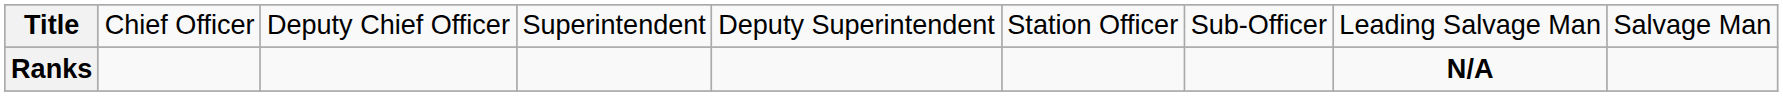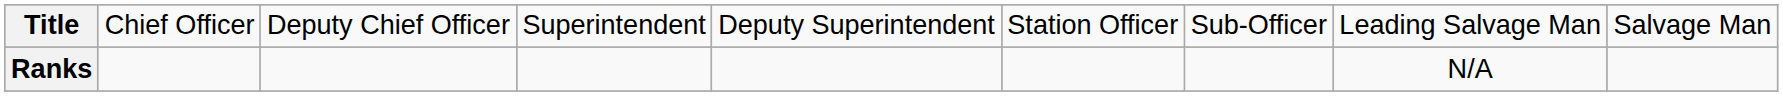(1470, 68) bold -> (1470, 68) normal
